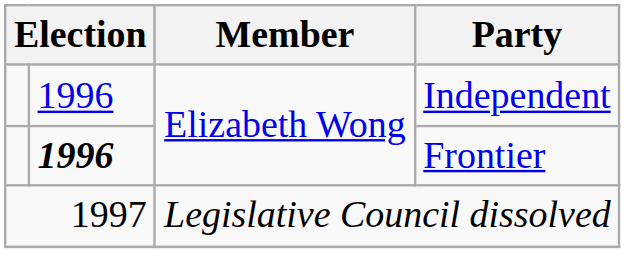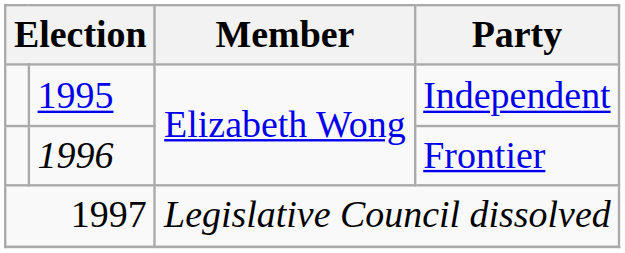(76, 94) 1996 -> (76, 94) 1995
(76, 154) bold -> (76, 154) normal
